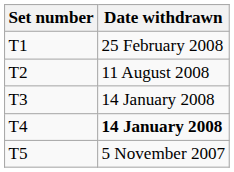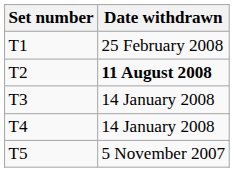(155, 72) normal -> (157, 72) bold
(162, 126) bold -> (158, 126) normal
